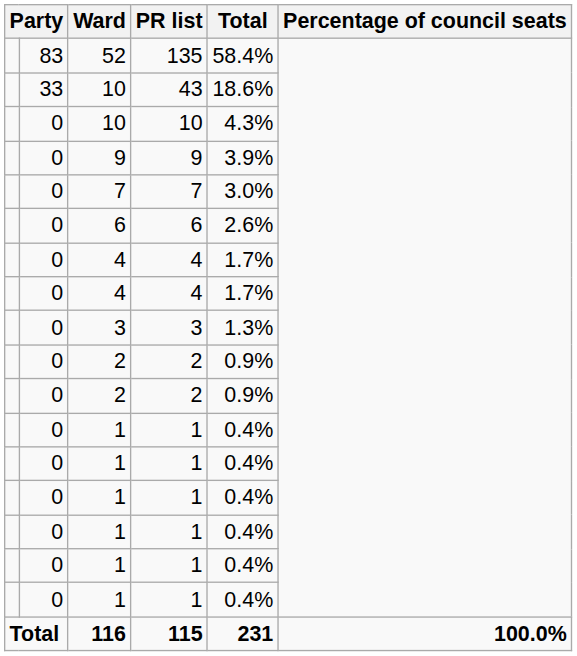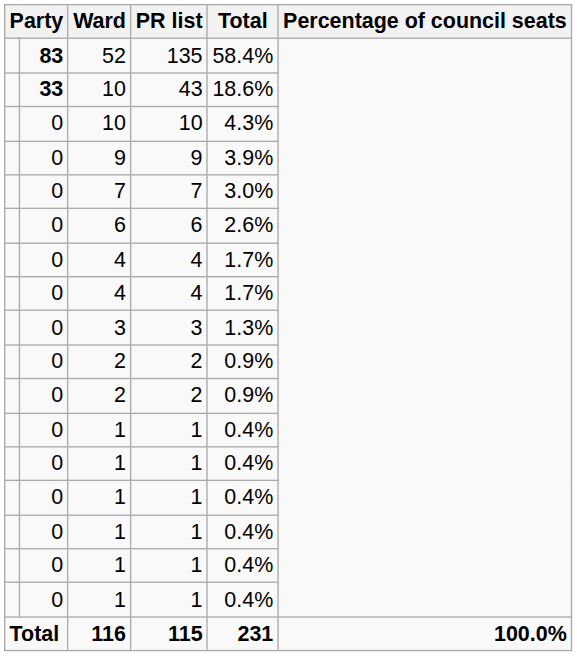(51, 55) normal -> (51, 55) bold
(51, 89) normal -> (51, 89) bold
